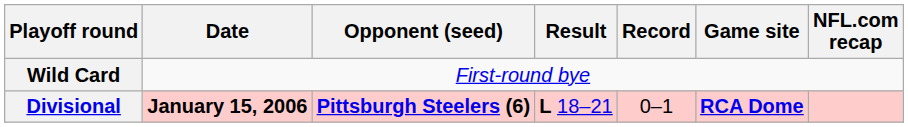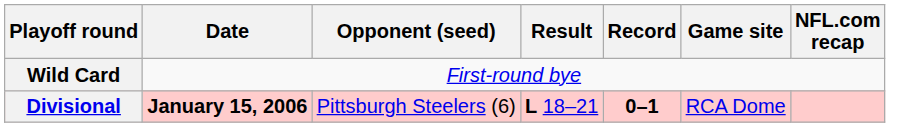(423, 106) bold -> (416, 106) normal
(656, 106) normal -> (642, 106) bold
(752, 106) bold -> (736, 106) normal
